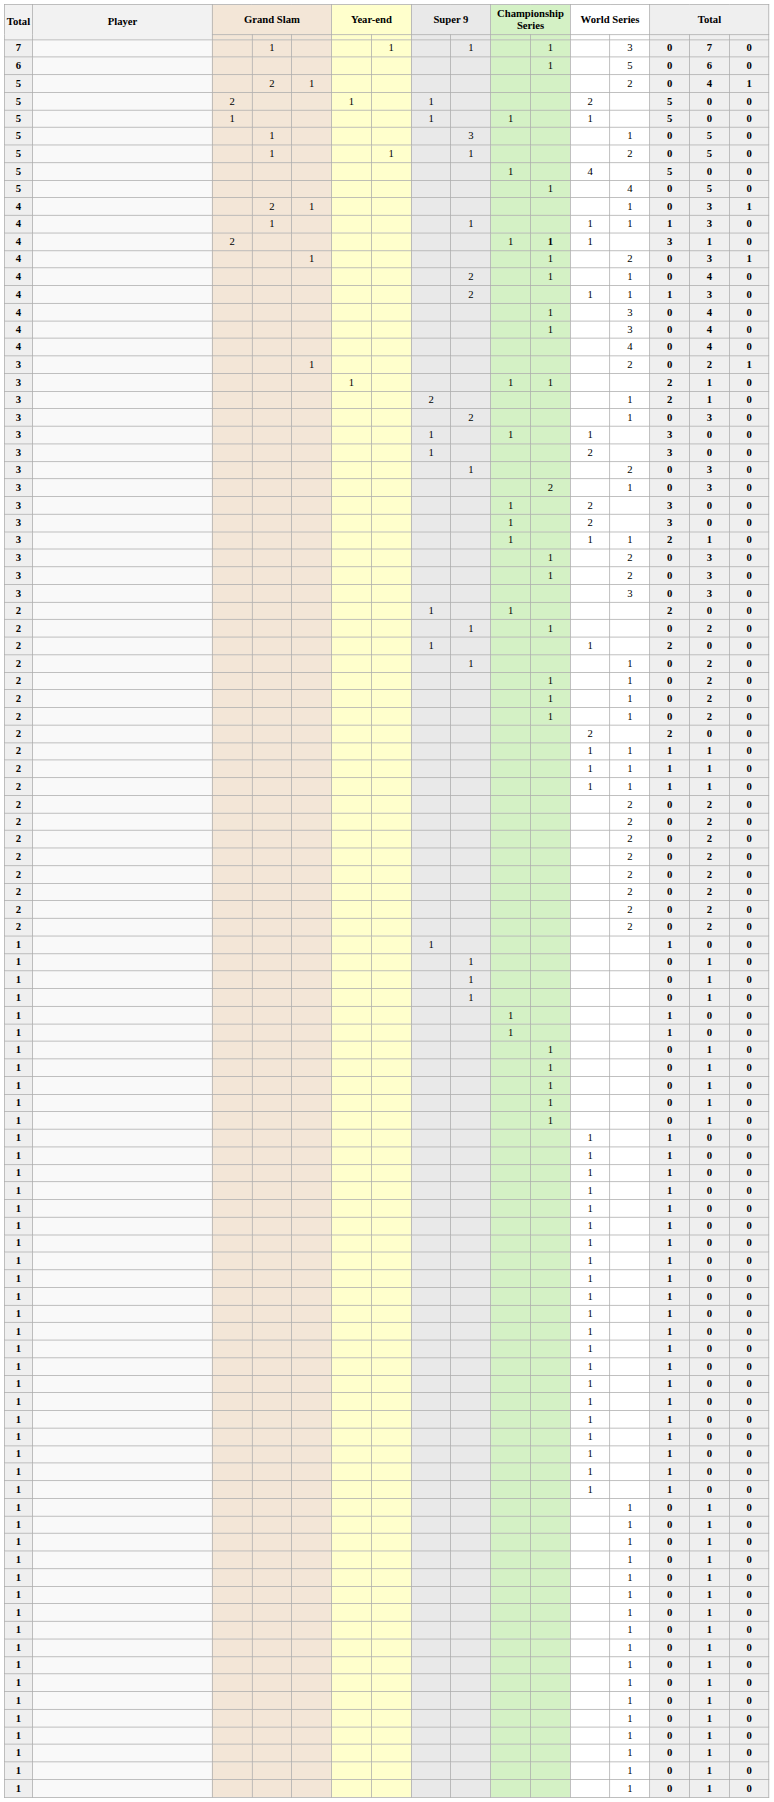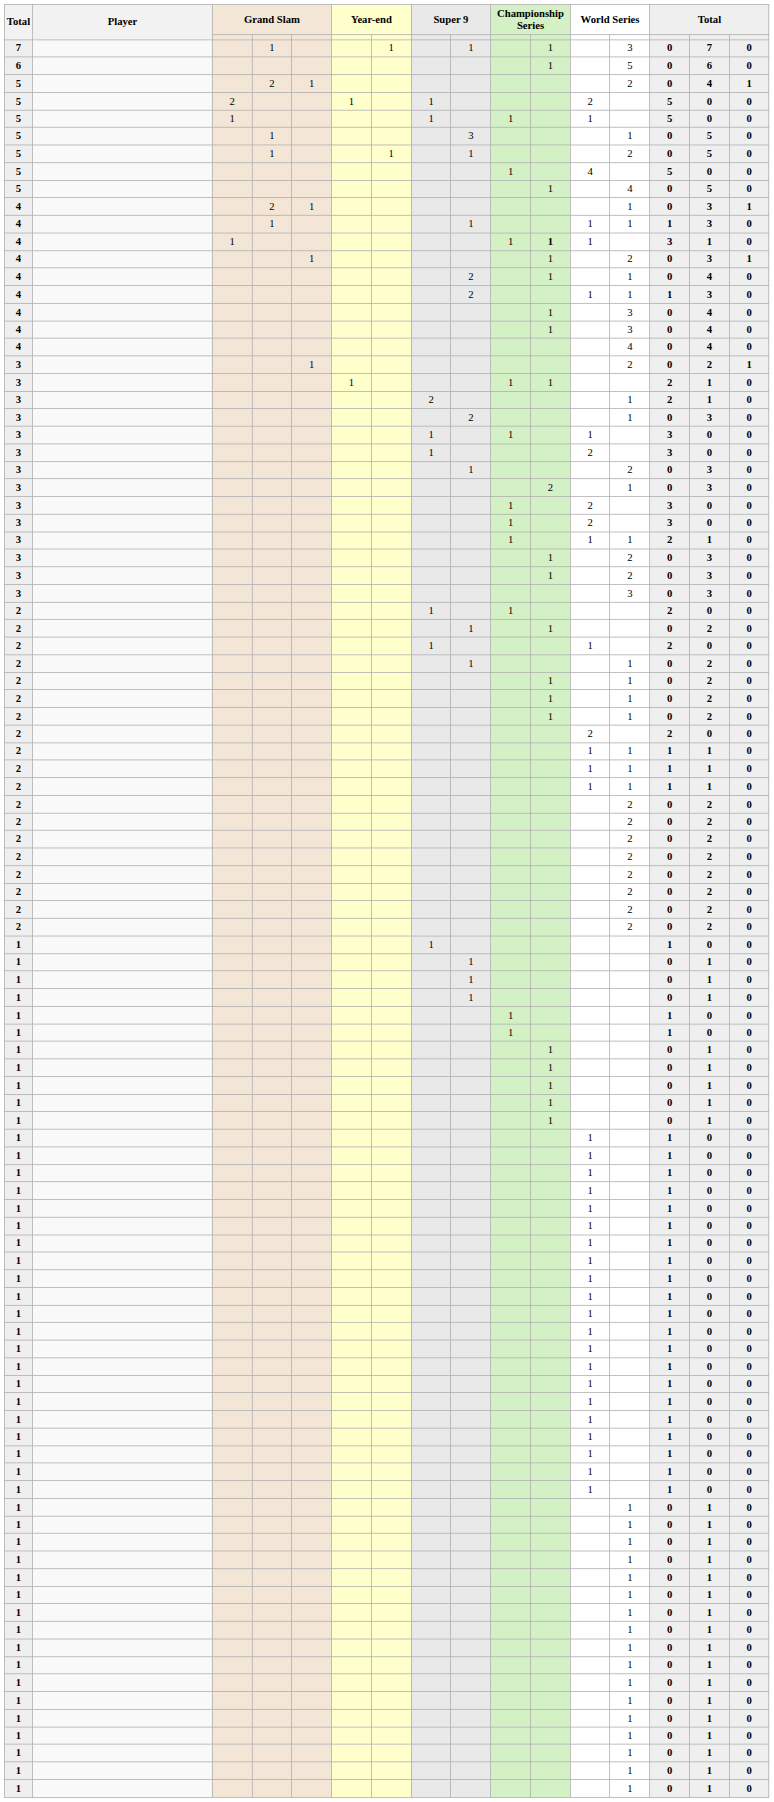(232, 242) 2 -> (232, 242) 1
